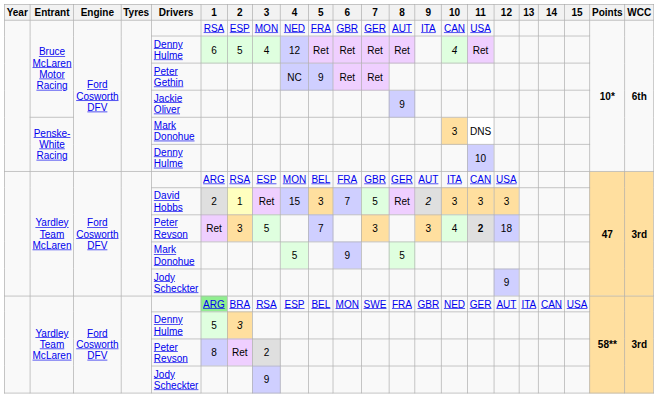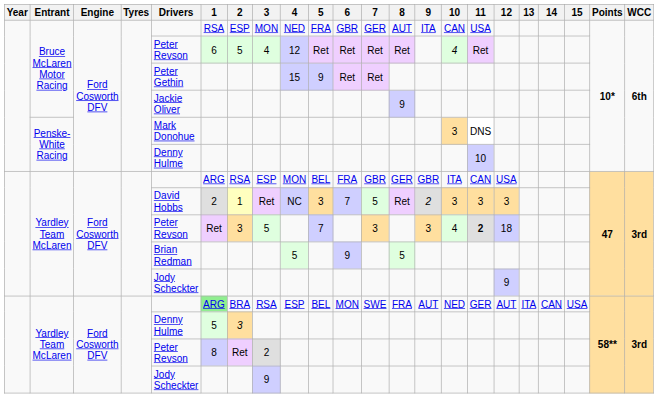(168, 50) Denny Hulme -> (171, 50) Peter Revson
(294, 77) NC -> (294, 77) 15
(428, 180) AUT -> (428, 180) GBR
(294, 201) 15 -> (294, 201) NC
(174, 255) Mark Donohue -> (173, 255) Brian Redman
(428, 304) GBR -> (428, 304) AUT
